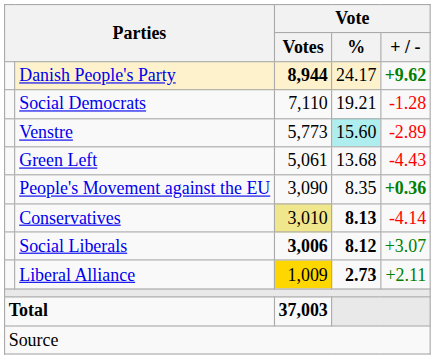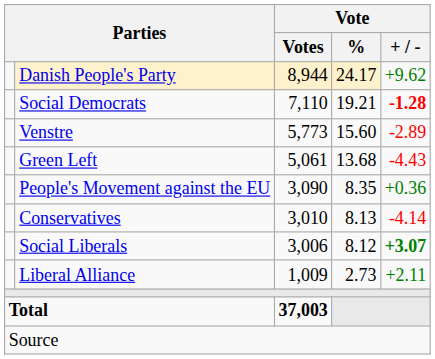(308, 75) bold -> (308, 75) normal
(405, 75) bold -> (405, 75) normal
(408, 103) normal -> (408, 103) bold
(356, 132) paleturquoise background -> (356, 132) no background
(405, 189) bold -> (405, 189) normal
(308, 217) khaki background -> (308, 217) no background
(361, 217) bold -> (361, 217) normal
(308, 246) bold -> (308, 246) normal
(361, 246) bold -> (361, 246) normal
(405, 246) normal -> (405, 246) bold
(308, 274) gold background -> (308, 274) no background
(361, 274) bold -> (361, 274) normal
